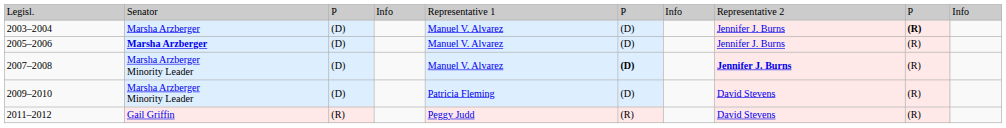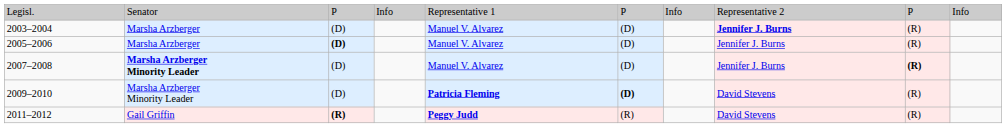(751, 28) normal -> (754, 28) bold
(914, 28) bold -> (914, 28) normal
(167, 44) bold -> (163, 44) normal
(338, 44) normal -> (338, 44) bold
(163, 66) normal -> (167, 66) bold
(627, 66) bold -> (627, 66) normal
(754, 66) bold -> (751, 66) normal
(914, 66) normal -> (914, 66) bold
(461, 93) normal -> (464, 93) bold
(627, 93) normal -> (627, 93) bold
(338, 115) normal -> (338, 115) bold
(451, 115) normal -> (453, 115) bold
